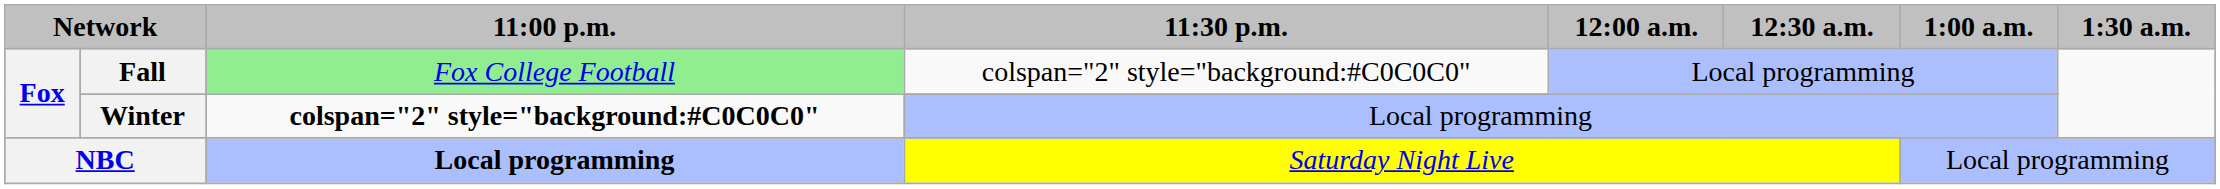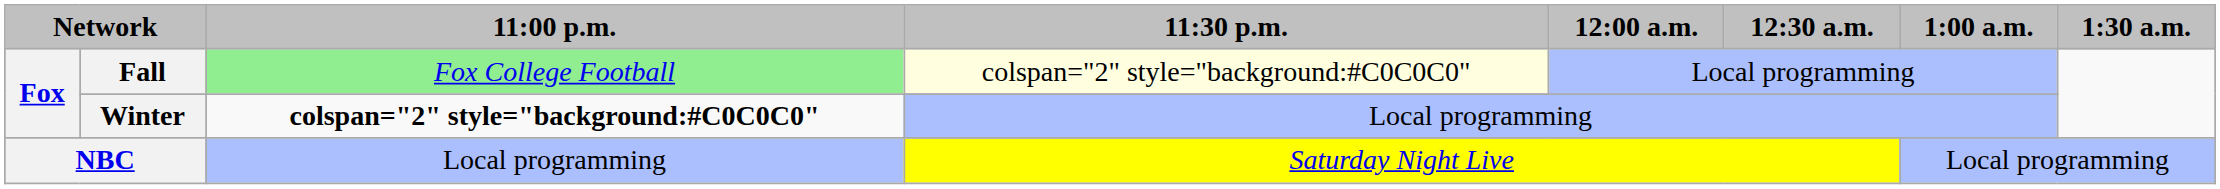(1226, 71) no background -> (1226, 71) lightyellow background
(554, 159) bold -> (554, 159) normal
